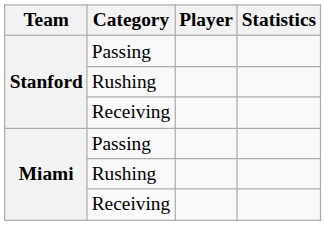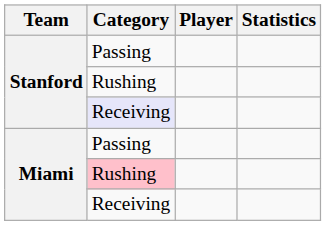(131, 112) no background -> (131, 112) lavender background
(124, 173) no background -> (124, 173) pink background
